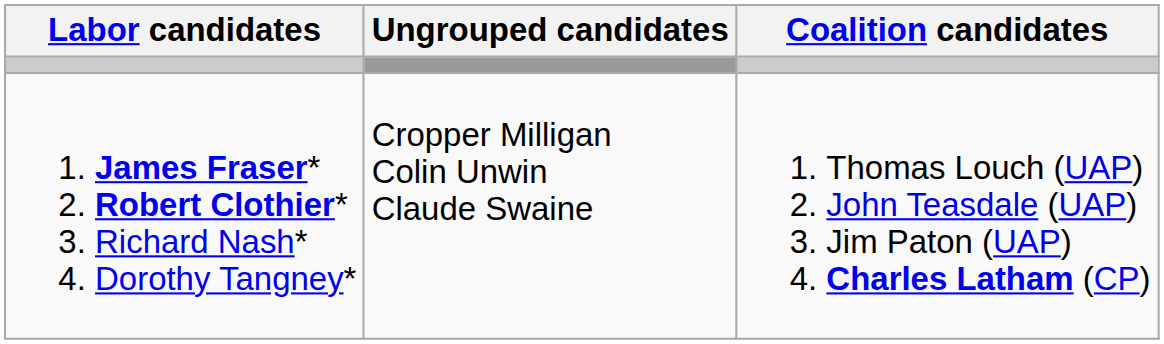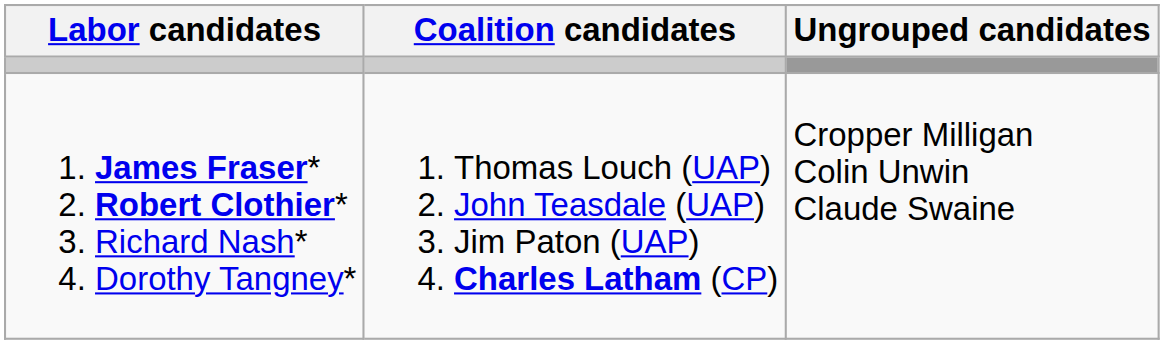columns swapped: (947, 30) <-> (550, 30)
